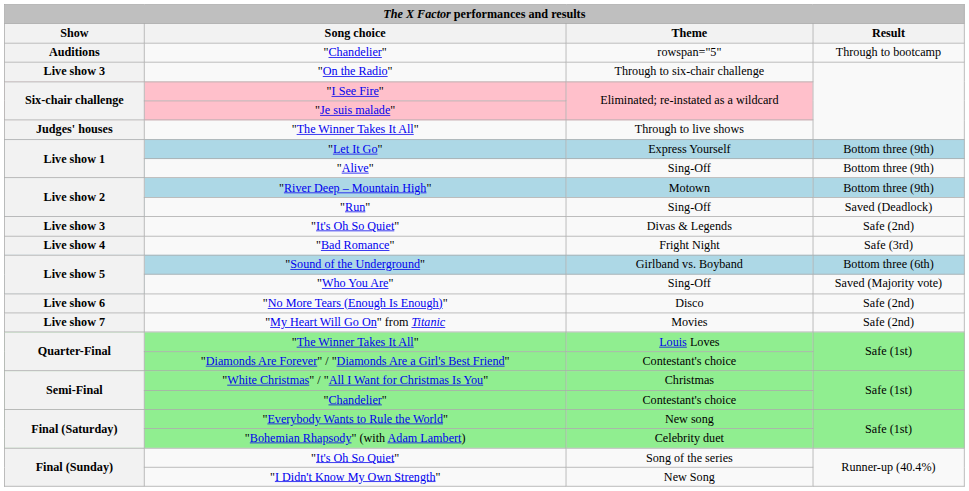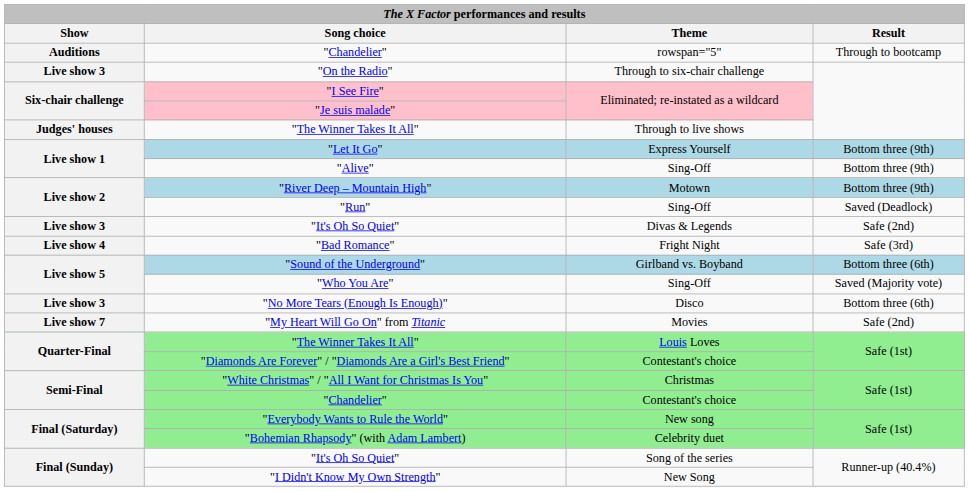(74, 303) Live show 6 -> (74, 303) Live show 3
(888, 303) Safe (2nd) -> (888, 303) Bottom three (6th)
